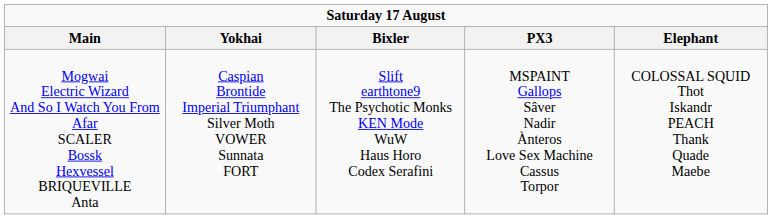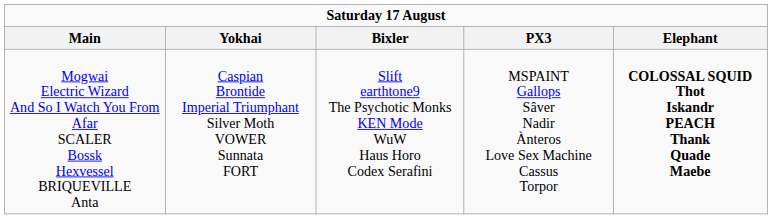(691, 123) normal -> (690, 123) bold
